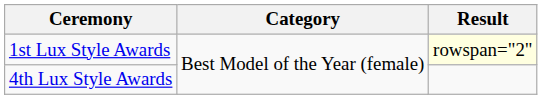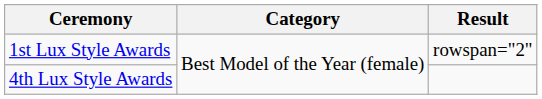(483, 49) lightyellow background -> (483, 49) no background
